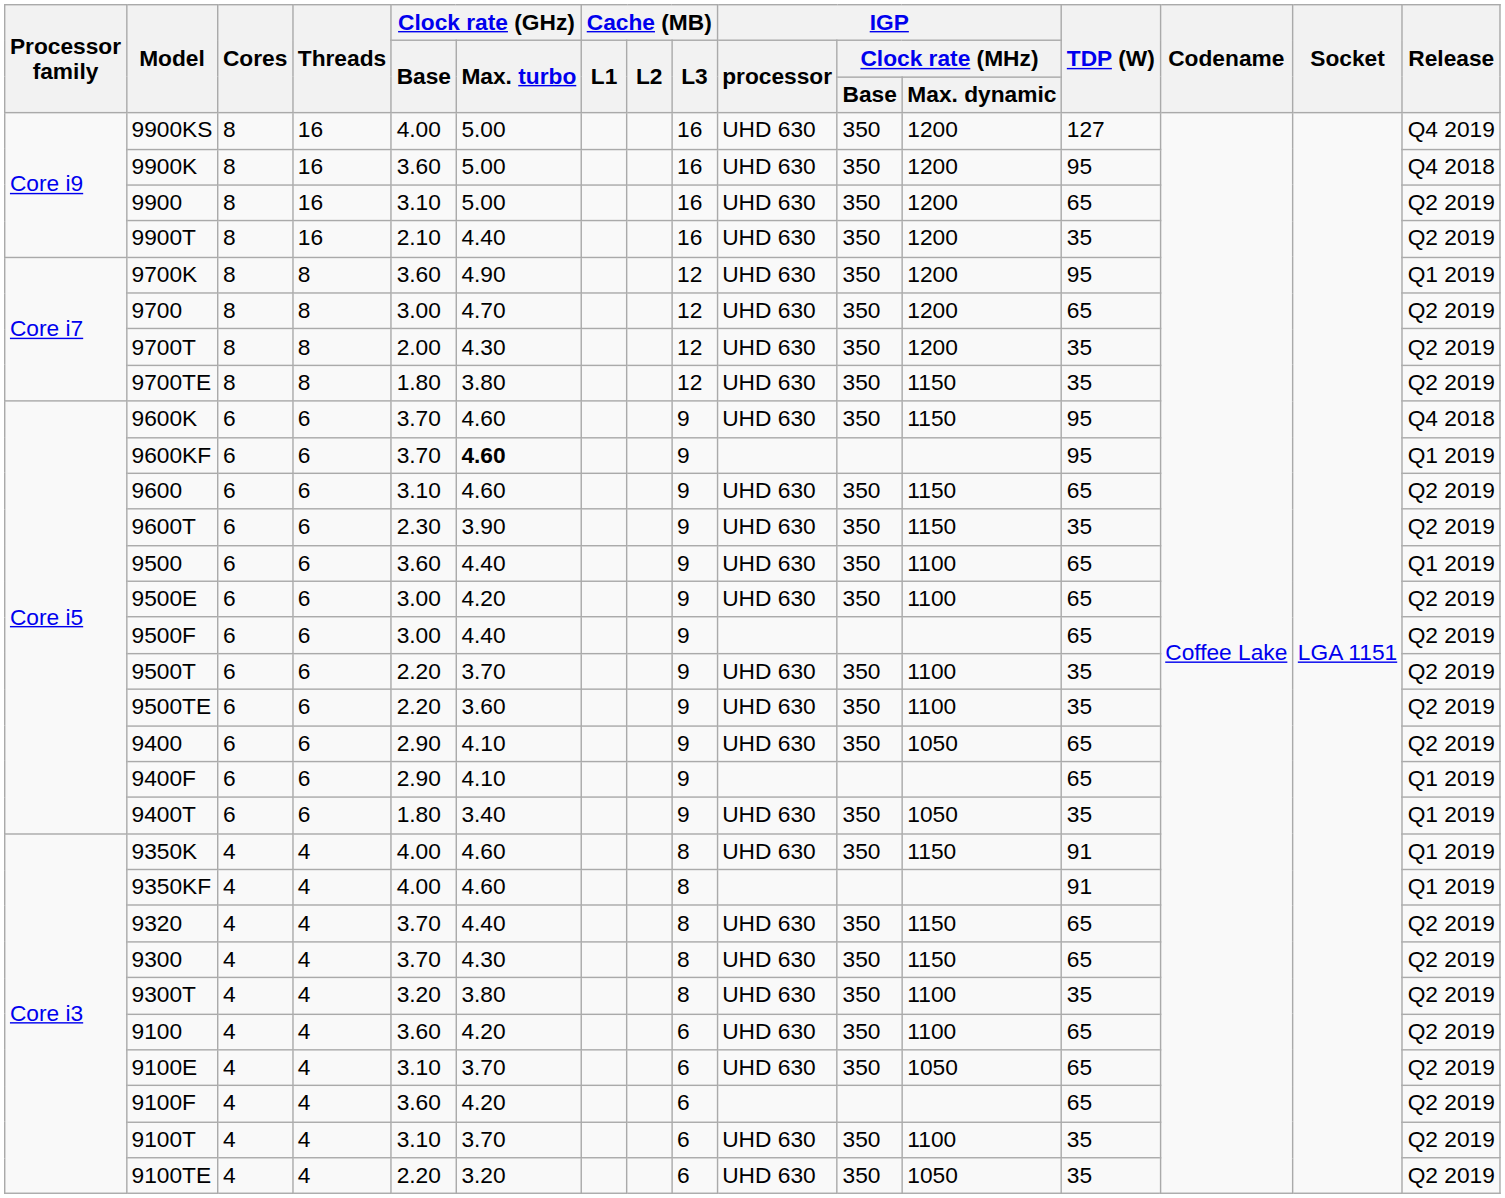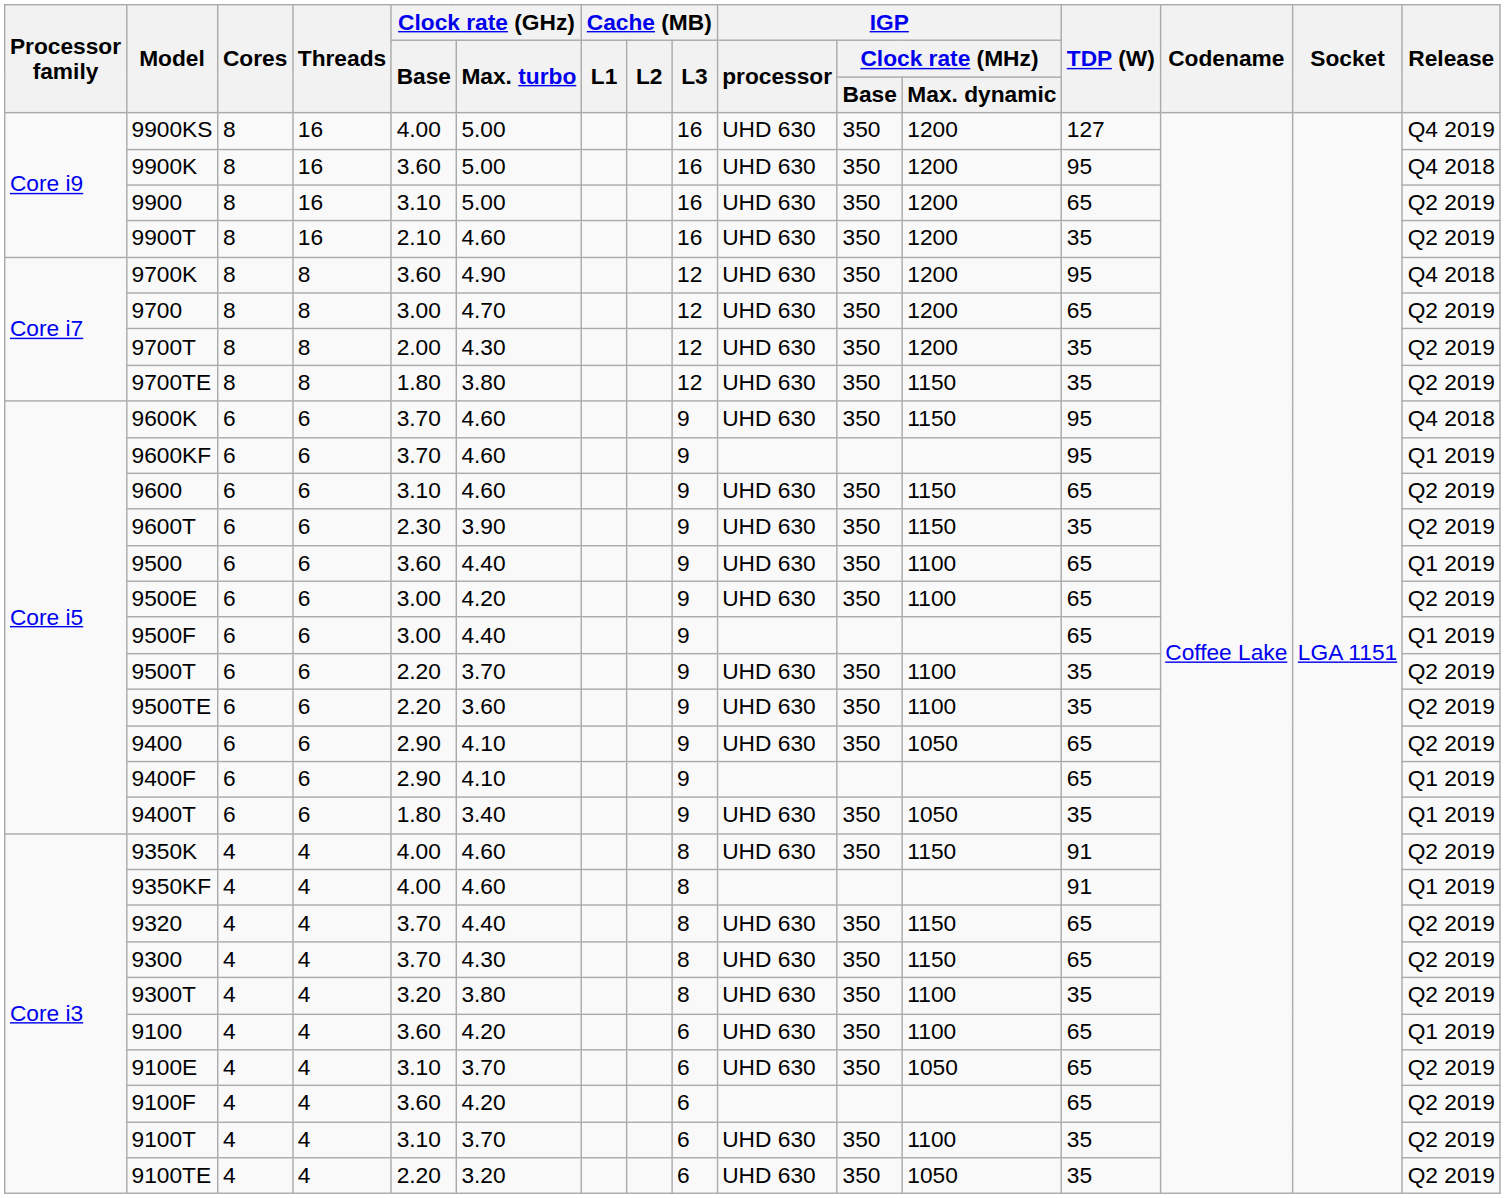(484, 238) 4.40 -> (484, 238) 4.60
(1451, 274) Q1 2019 -> (1451, 274) Q4 2018
(484, 454) bold -> (484, 454) normal
(1451, 635) Q2 2019 -> (1451, 635) Q1 2019
(1451, 851) Q1 2019 -> (1451, 851) Q2 2019
(1451, 1031) Q2 2019 -> (1451, 1031) Q1 2019
